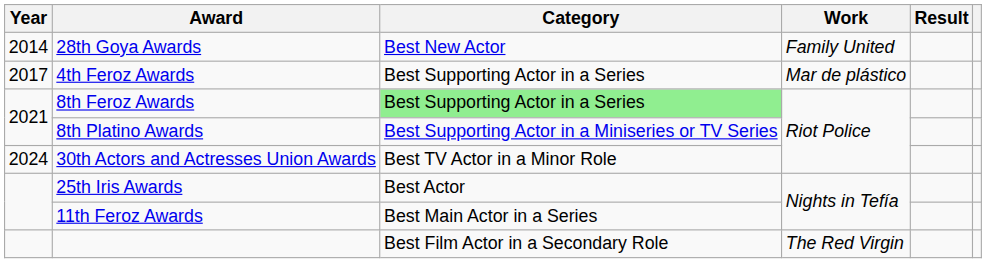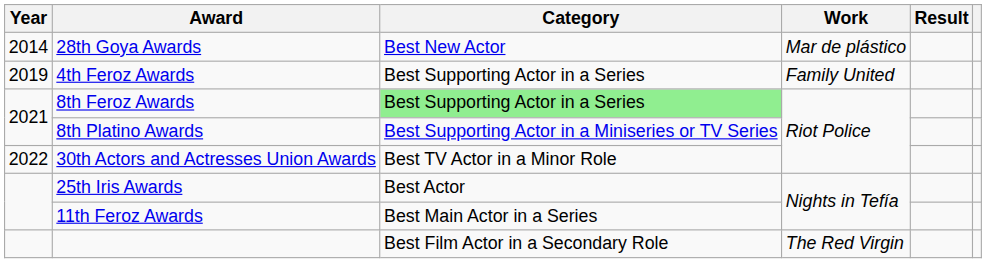(840, 46) Family United -> (846, 46) Mar de plástico
(28, 74) 2017 -> (28, 74) 2019
(846, 74) Mar de plástico -> (840, 74) Family United
(28, 159) 2024 -> (28, 159) 2022
